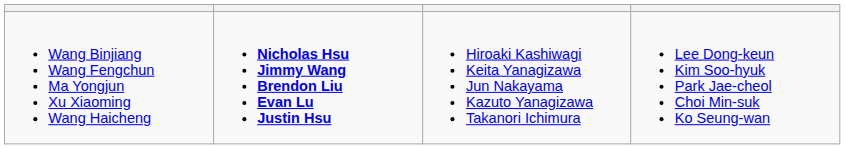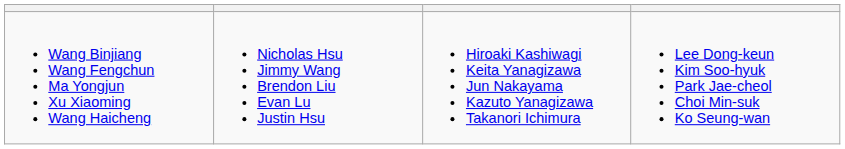(318, 86) bold -> (318, 86) normal
